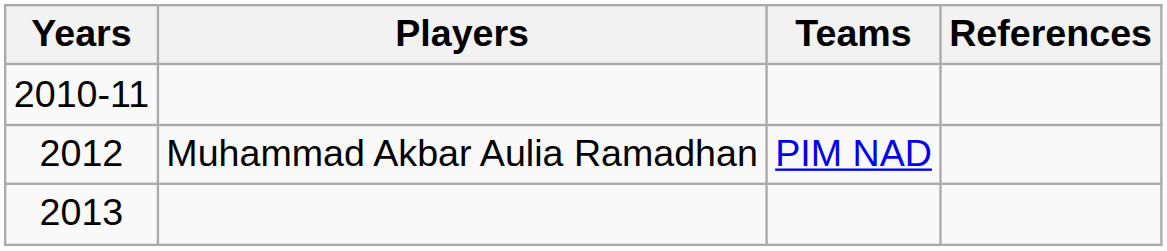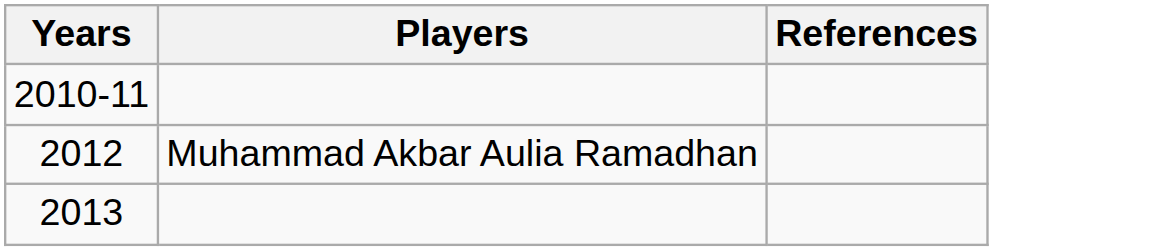- column: (854, 34)
